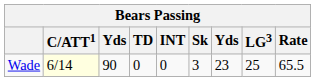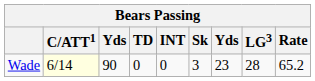(252, 65) 25 -> (252, 65) 28
(291, 65) 65.5 -> (291, 65) 65.2
